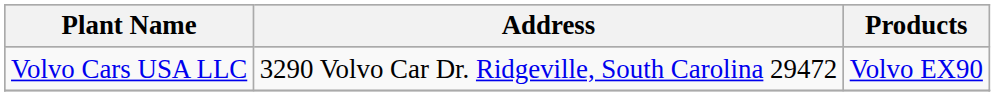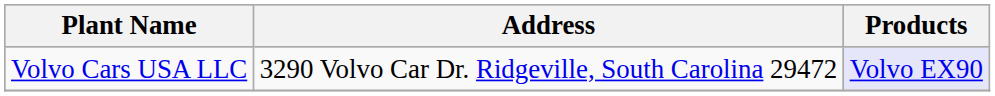(916, 68) no background -> (916, 68) lavender background
